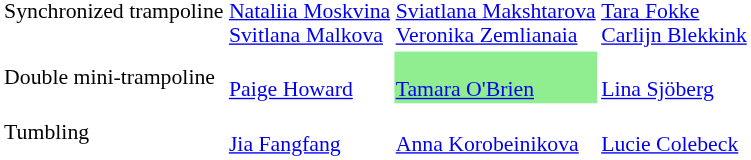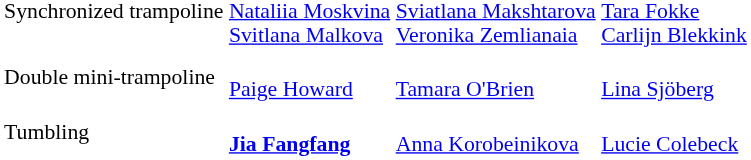(465, 89) lightgreen background -> (465, 89) no background
(285, 143) normal -> (290, 143) bold
